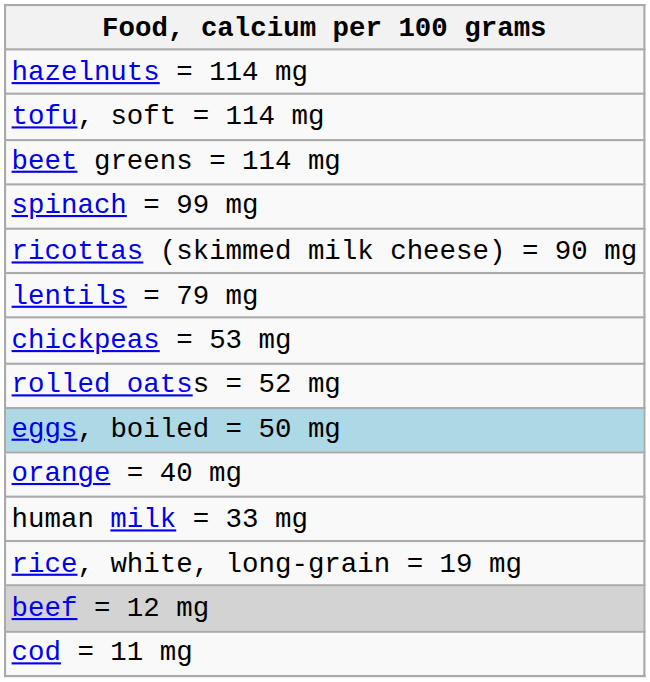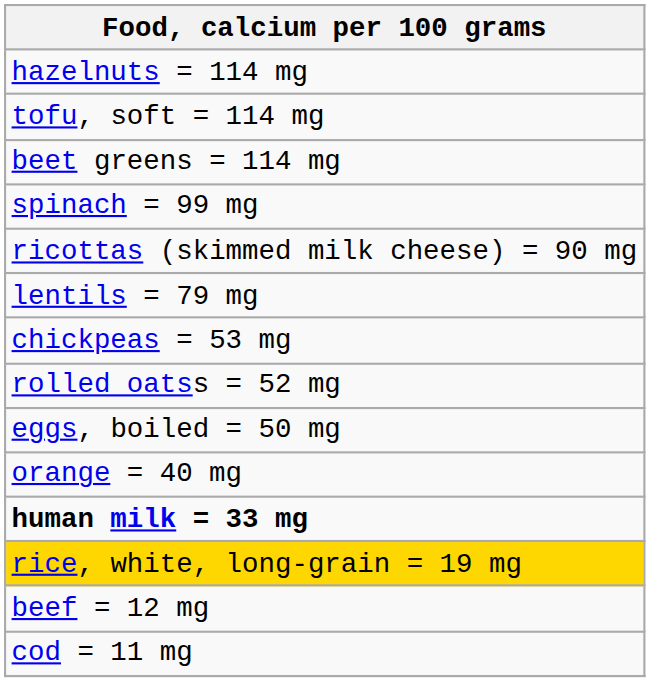(176, 430) lightblue background -> (176, 430) no background
(160, 519) normal -> (160, 519) bold
(267, 564) no background -> (267, 564) gold background
(110, 609) lightgrey background -> (110, 609) no background
